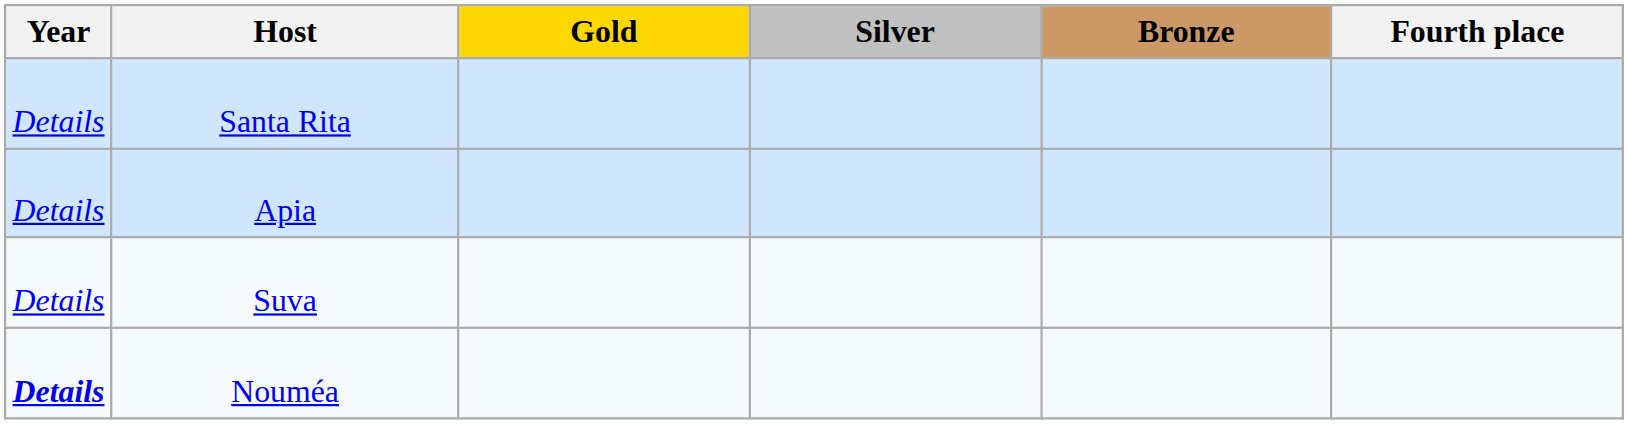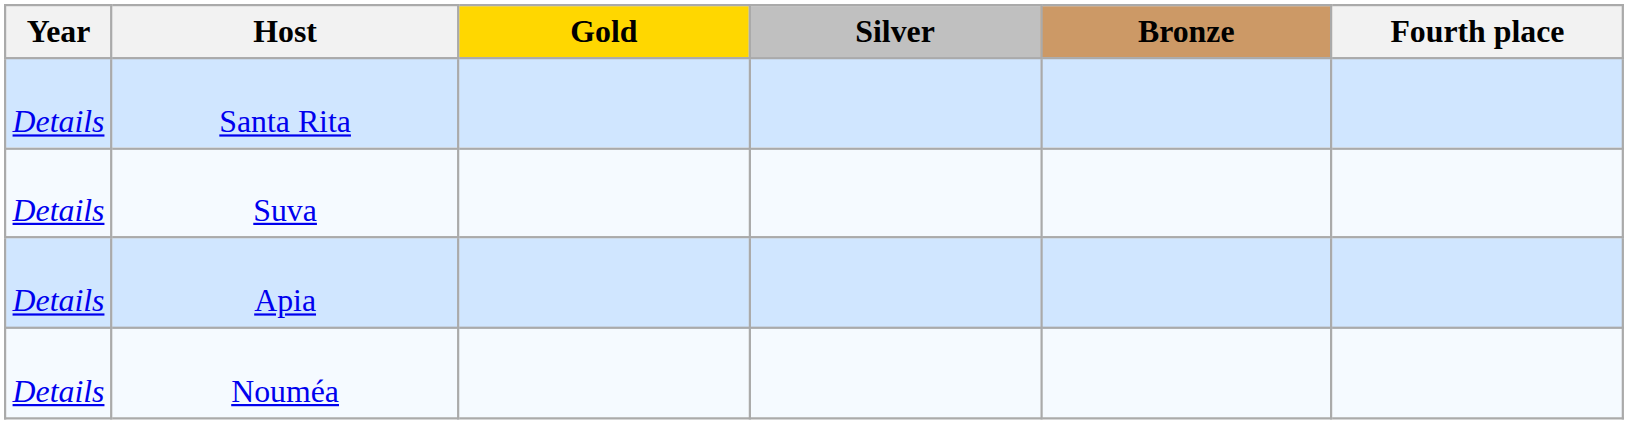rows swapped: (285, 301) <-> (285, 211)
(59, 391) bold -> (59, 391) normal
